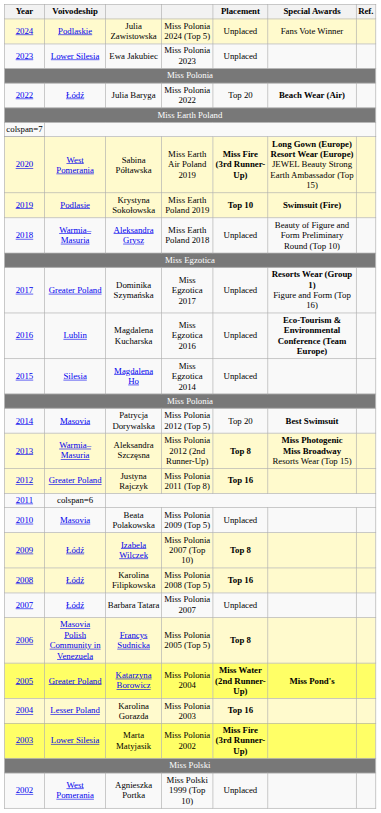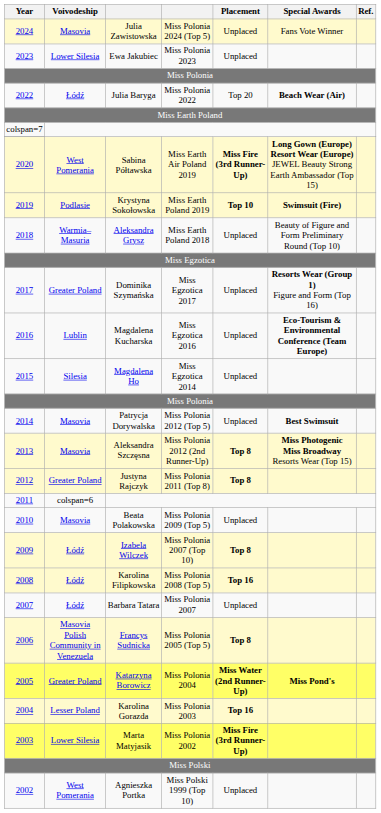(75, 31) Podlaskie -> (75, 31) Masovia
(240, 421) Top 20 -> (240, 421) Unplaced
(75, 451) Warmia–Masuria -> (75, 451) Masovia
(240, 481) Top 16 -> (240, 481) Top 8
